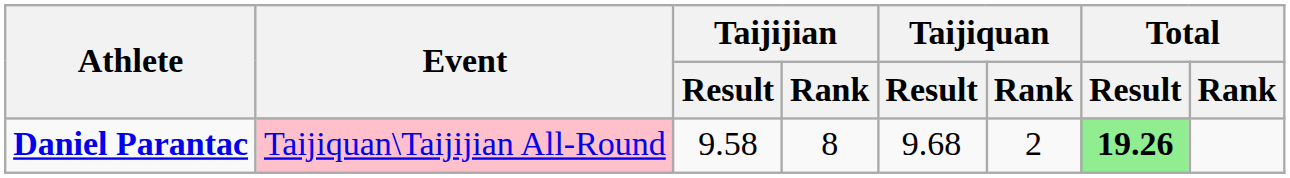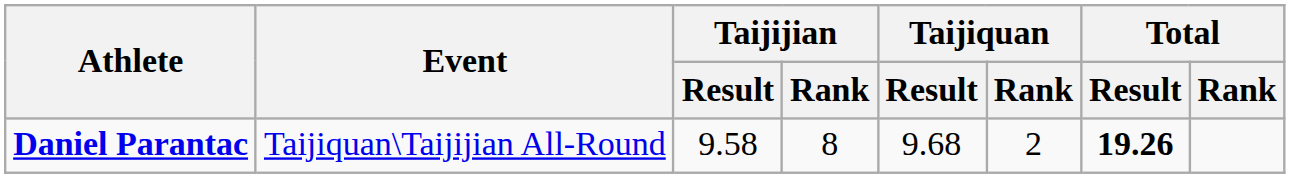(465, 145) pink background -> (465, 145) no background
(1135, 145) lightgreen background -> (1135, 145) no background
